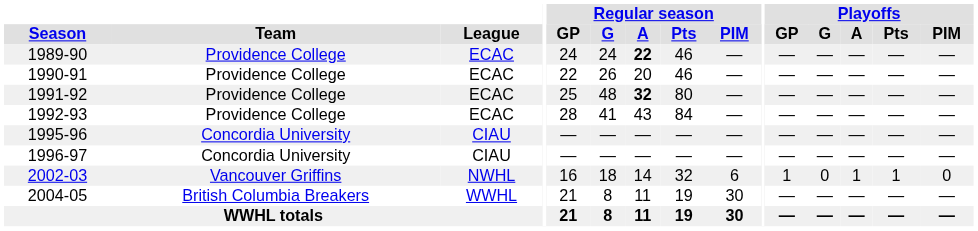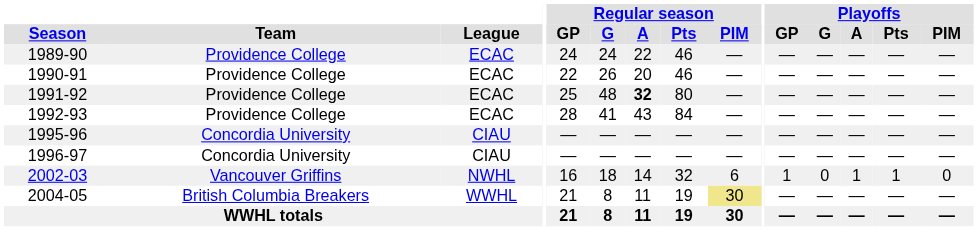(643, 54) bold -> (643, 54) normal
(734, 195) no background -> (734, 195) khaki background
